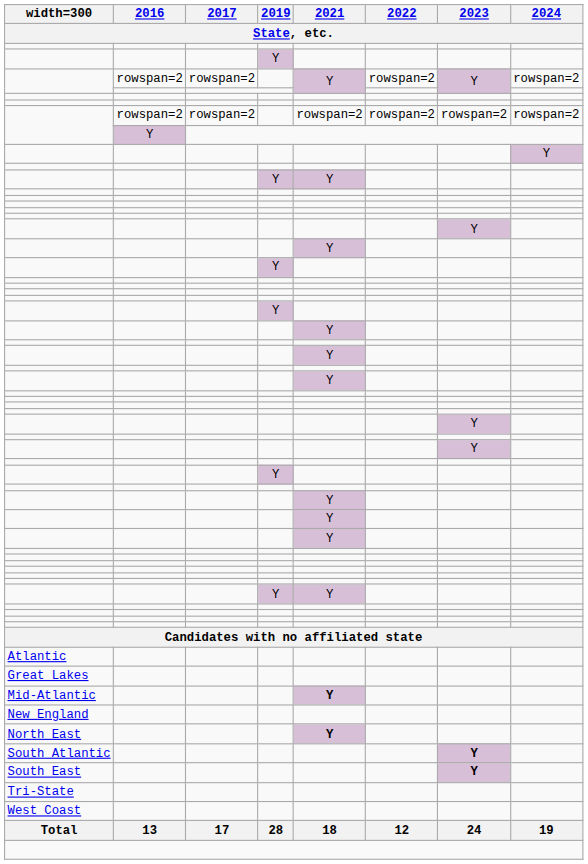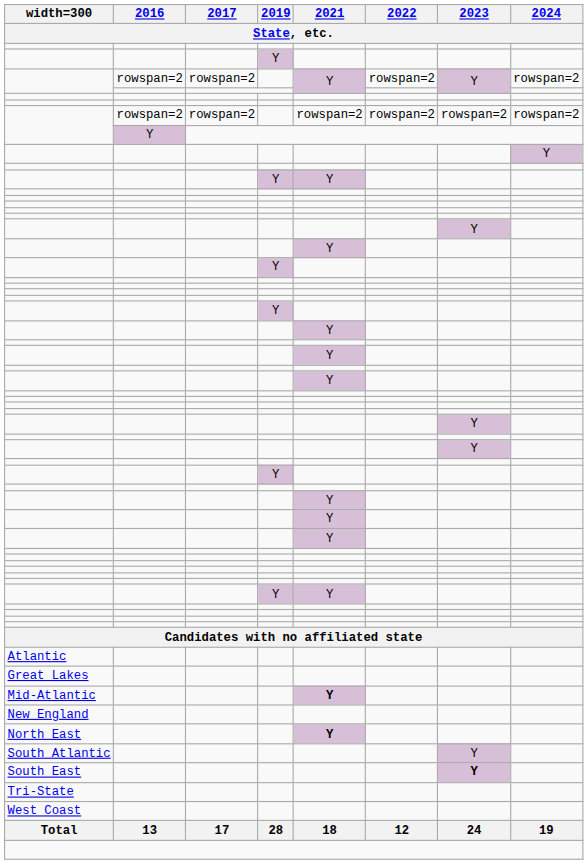(474, 753) bold -> (474, 753) normal
